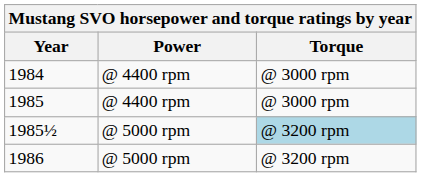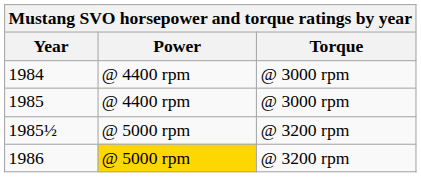(305, 130) lightblue background -> (305, 130) no background
(146, 158) no background -> (146, 158) gold background
